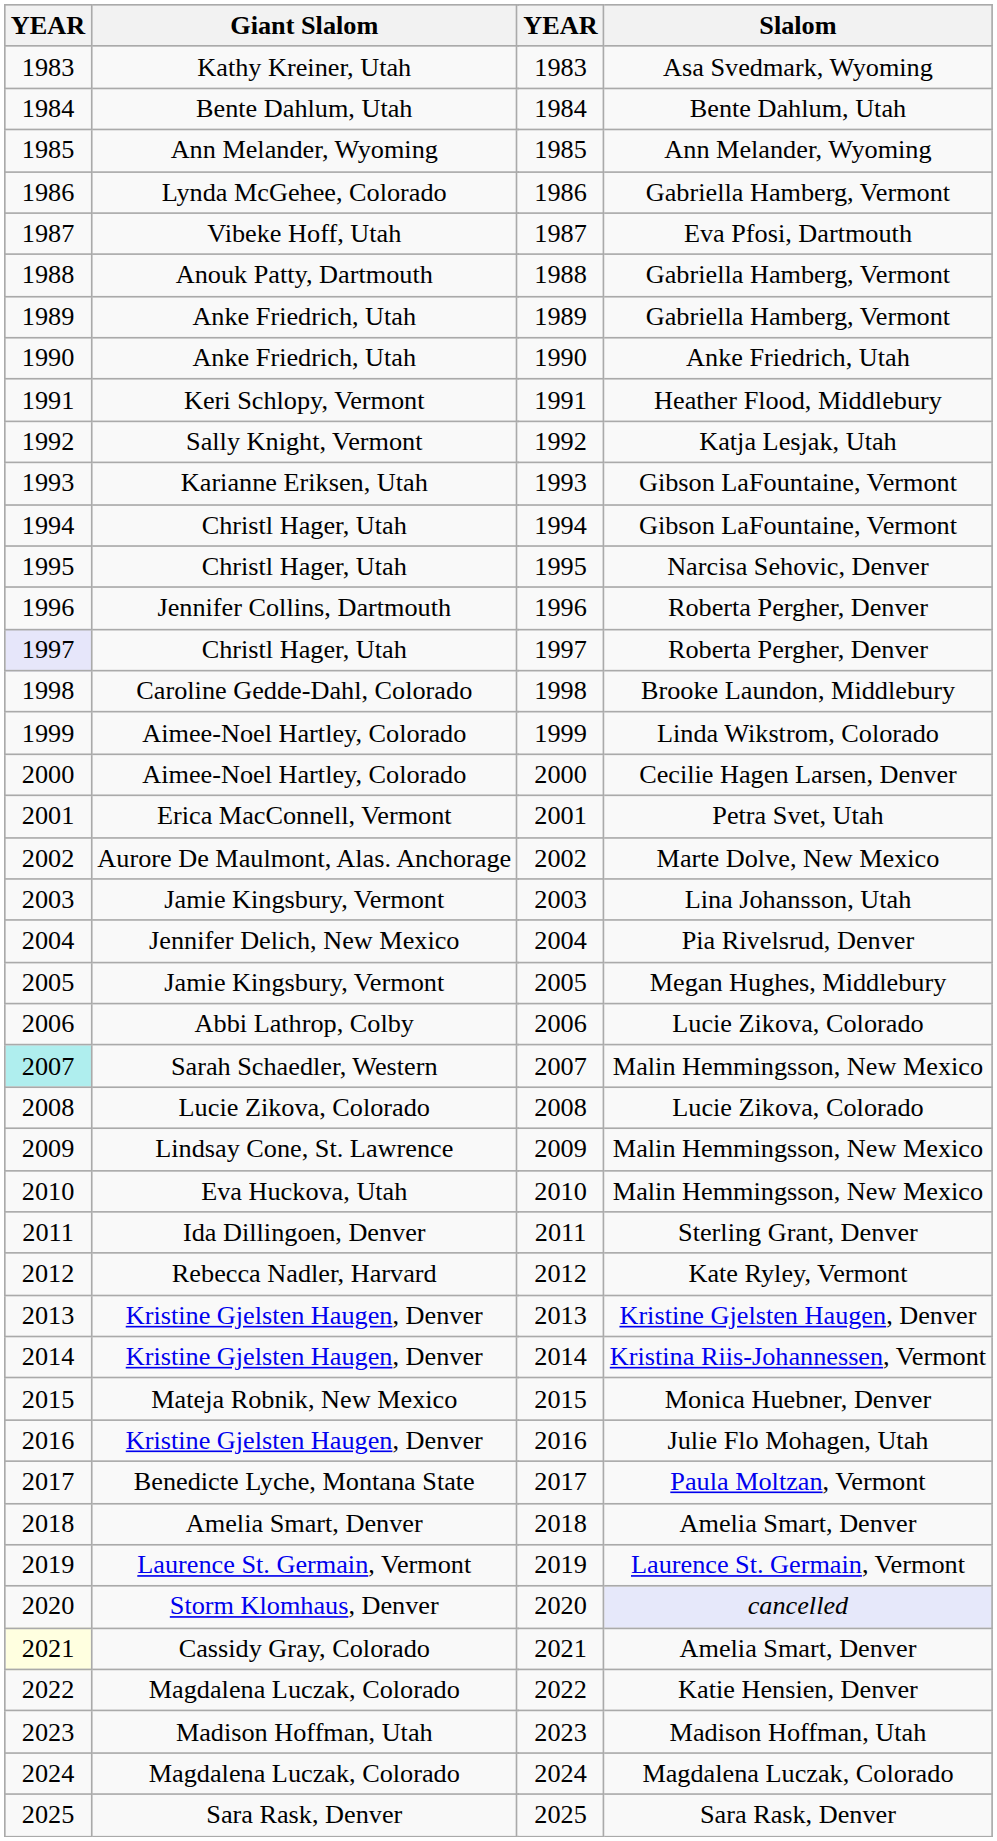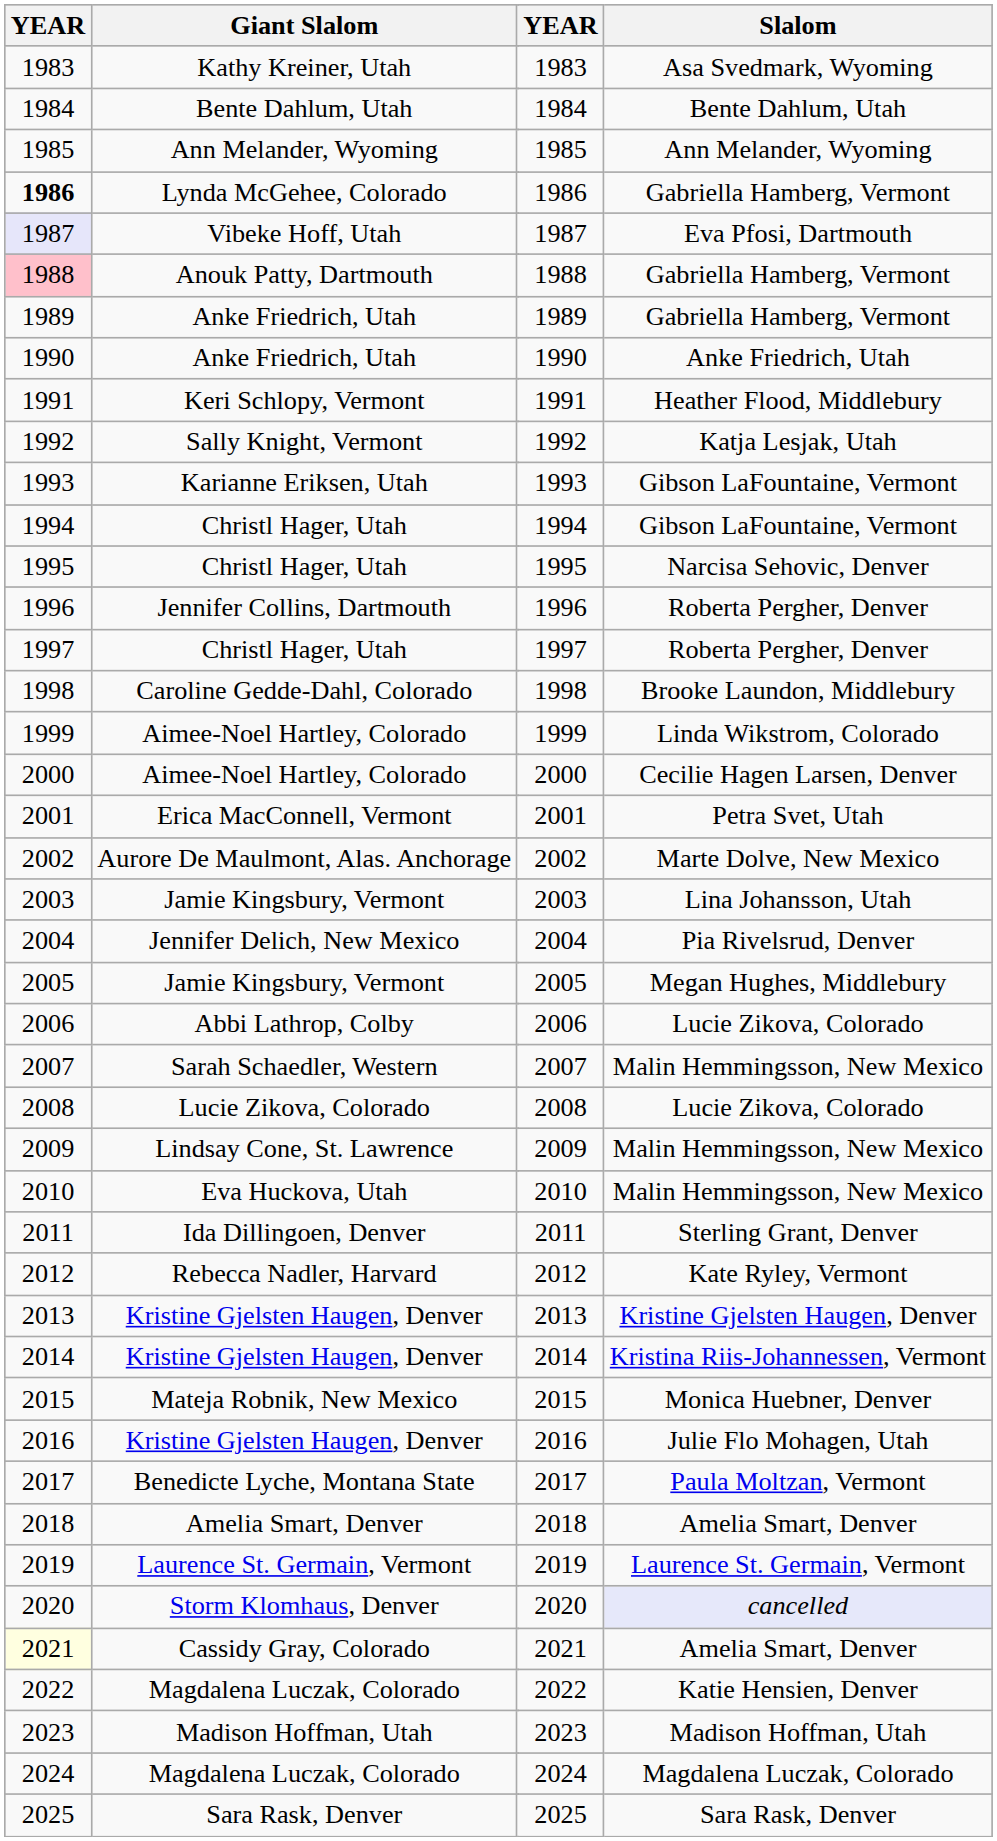(48, 191) normal -> (48, 191) bold
(48, 233) no background -> (48, 233) lavender background
(48, 274) no background -> (48, 274) pink background
(48, 649) lavender background -> (48, 649) no background
(48, 1065) paleturquoise background -> (48, 1065) no background
